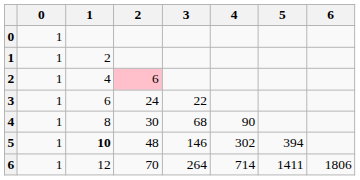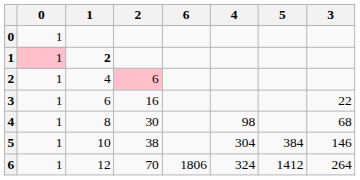columns swapped: (186, 15) <-> (331, 15)
(59, 57) no background -> (59, 57) pink background
(107, 57) normal -> (107, 57) bold
(152, 100) 24 -> (152, 100) 16
(248, 121) 90 -> (248, 121) 98
(104, 143) bold -> (104, 143) normal
(152, 143) 48 -> (152, 143) 38
(245, 143) 302 -> (245, 143) 304
(293, 143) 394 -> (293, 143) 384
(245, 164) 714 -> (245, 164) 324
(290, 164) 1411 -> (290, 164) 1412
